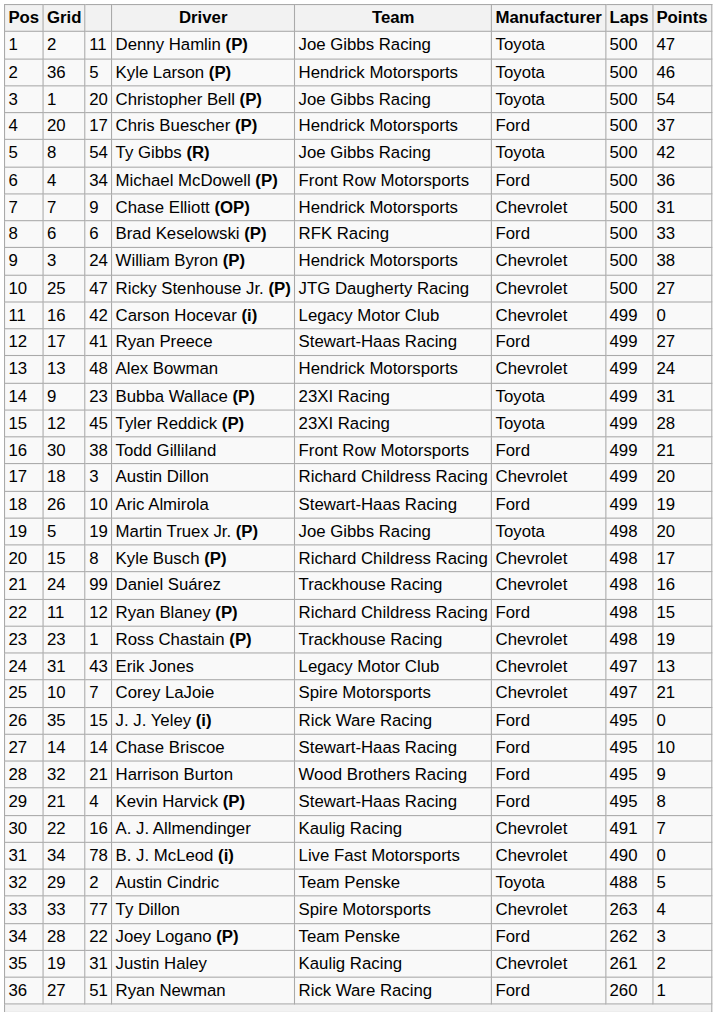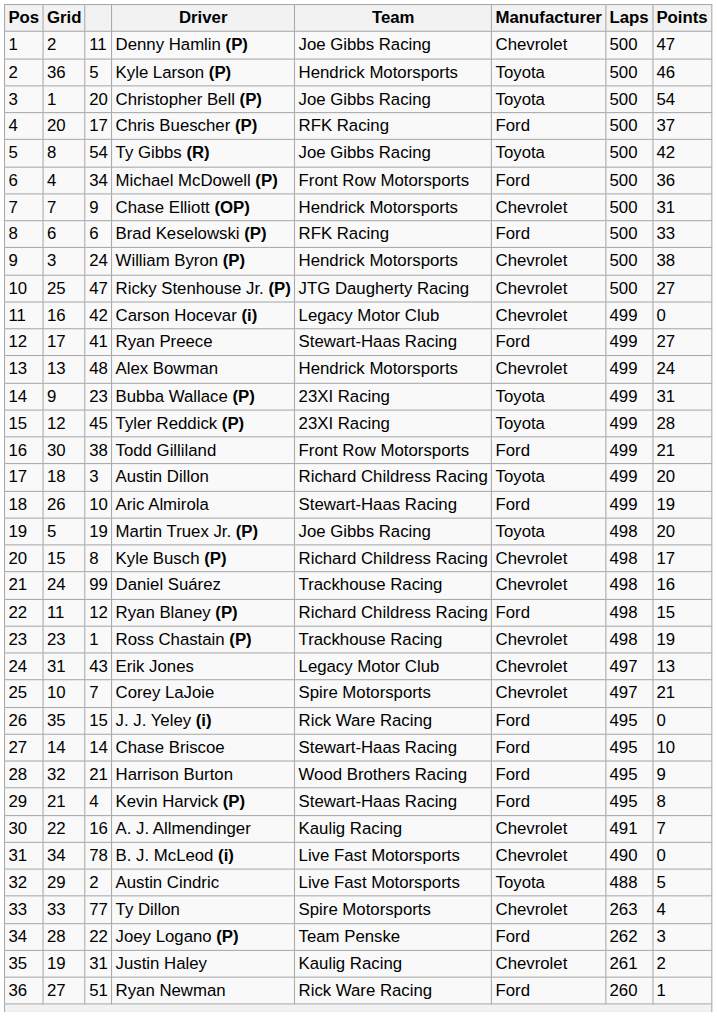(520, 44) Toyota -> (531, 44) Chevrolet
(378, 125) Hendrick Motorsports -> (344, 125) RFK Racing
(531, 476) Chevrolet -> (520, 476) Toyota
(349, 882) Team Penske -> (379, 882) Live Fast Motorsports
